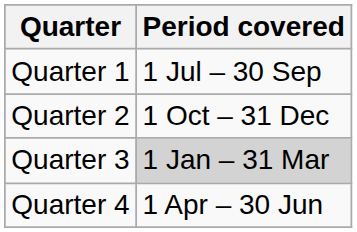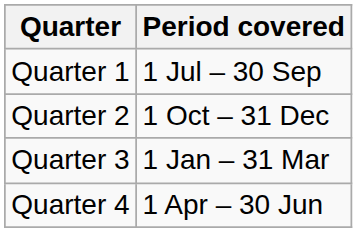(236, 159) lightgrey background -> (236, 159) no background
